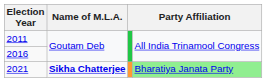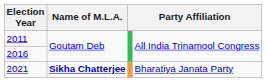(184, 69) lightgreen background -> (184, 69) no background
